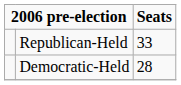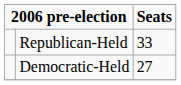(145, 67) 28 -> (145, 67) 27
